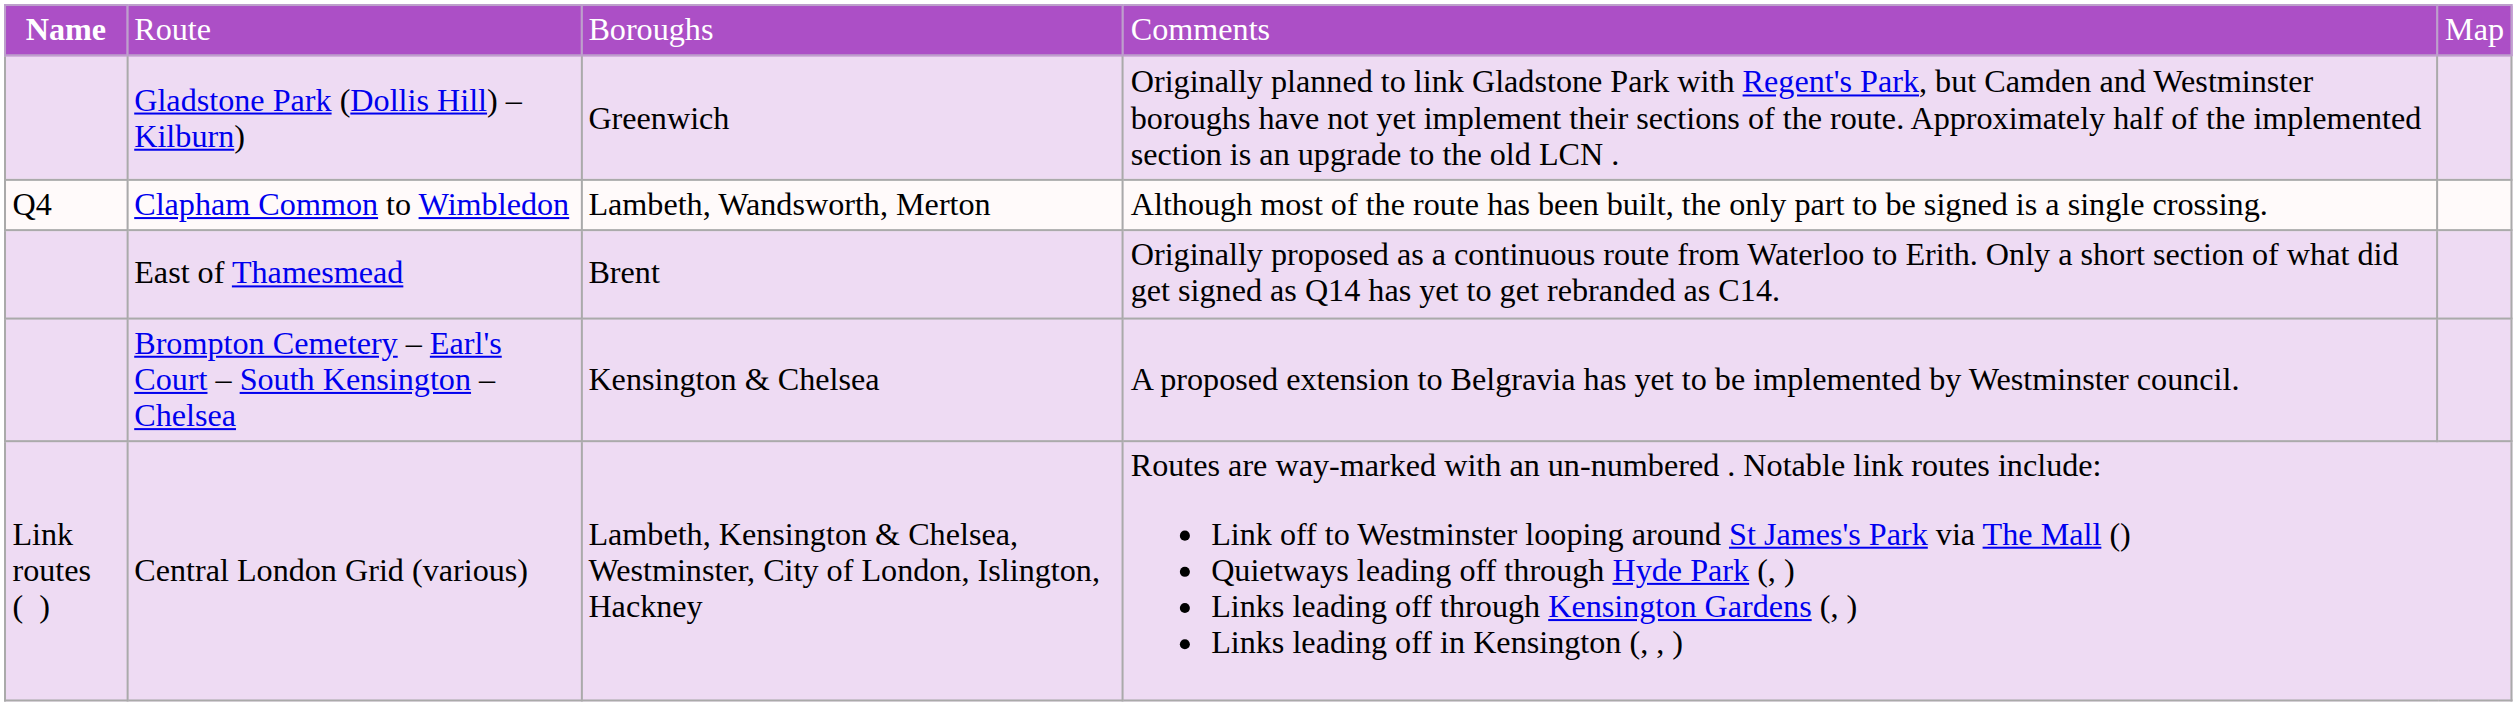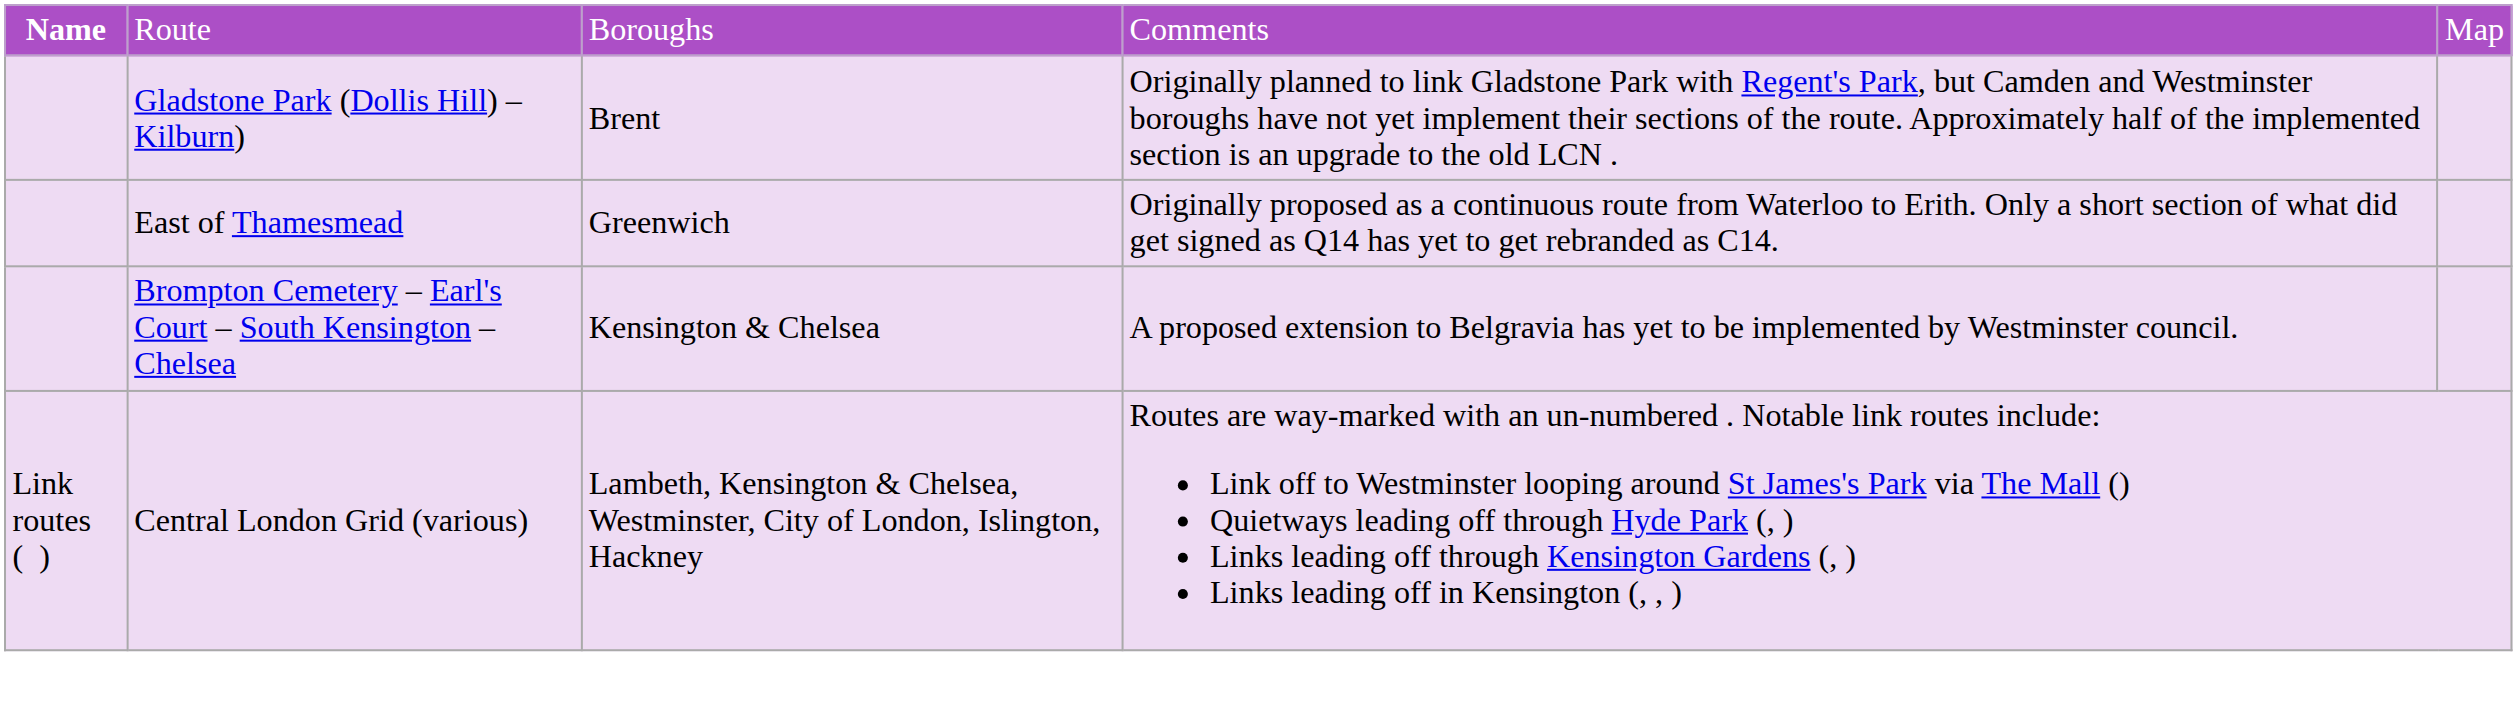(659, 117) Greenwich -> (624, 117) Brent
- row: (352, 204)
(624, 273) Brent -> (659, 222) Greenwich
